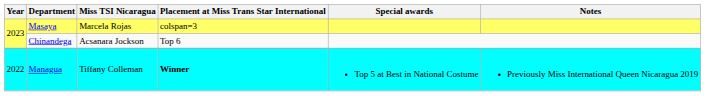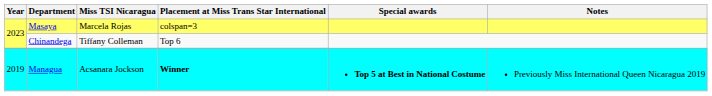(111, 40) Acsanara Jockson -> (111, 40) Tiffany Colleman
(15, 69) 2022 -> (15, 69) 2019
(111, 69) Tiffany Colleman -> (111, 69) Acsanara Jockson
(404, 74) normal -> (408, 74) bold
